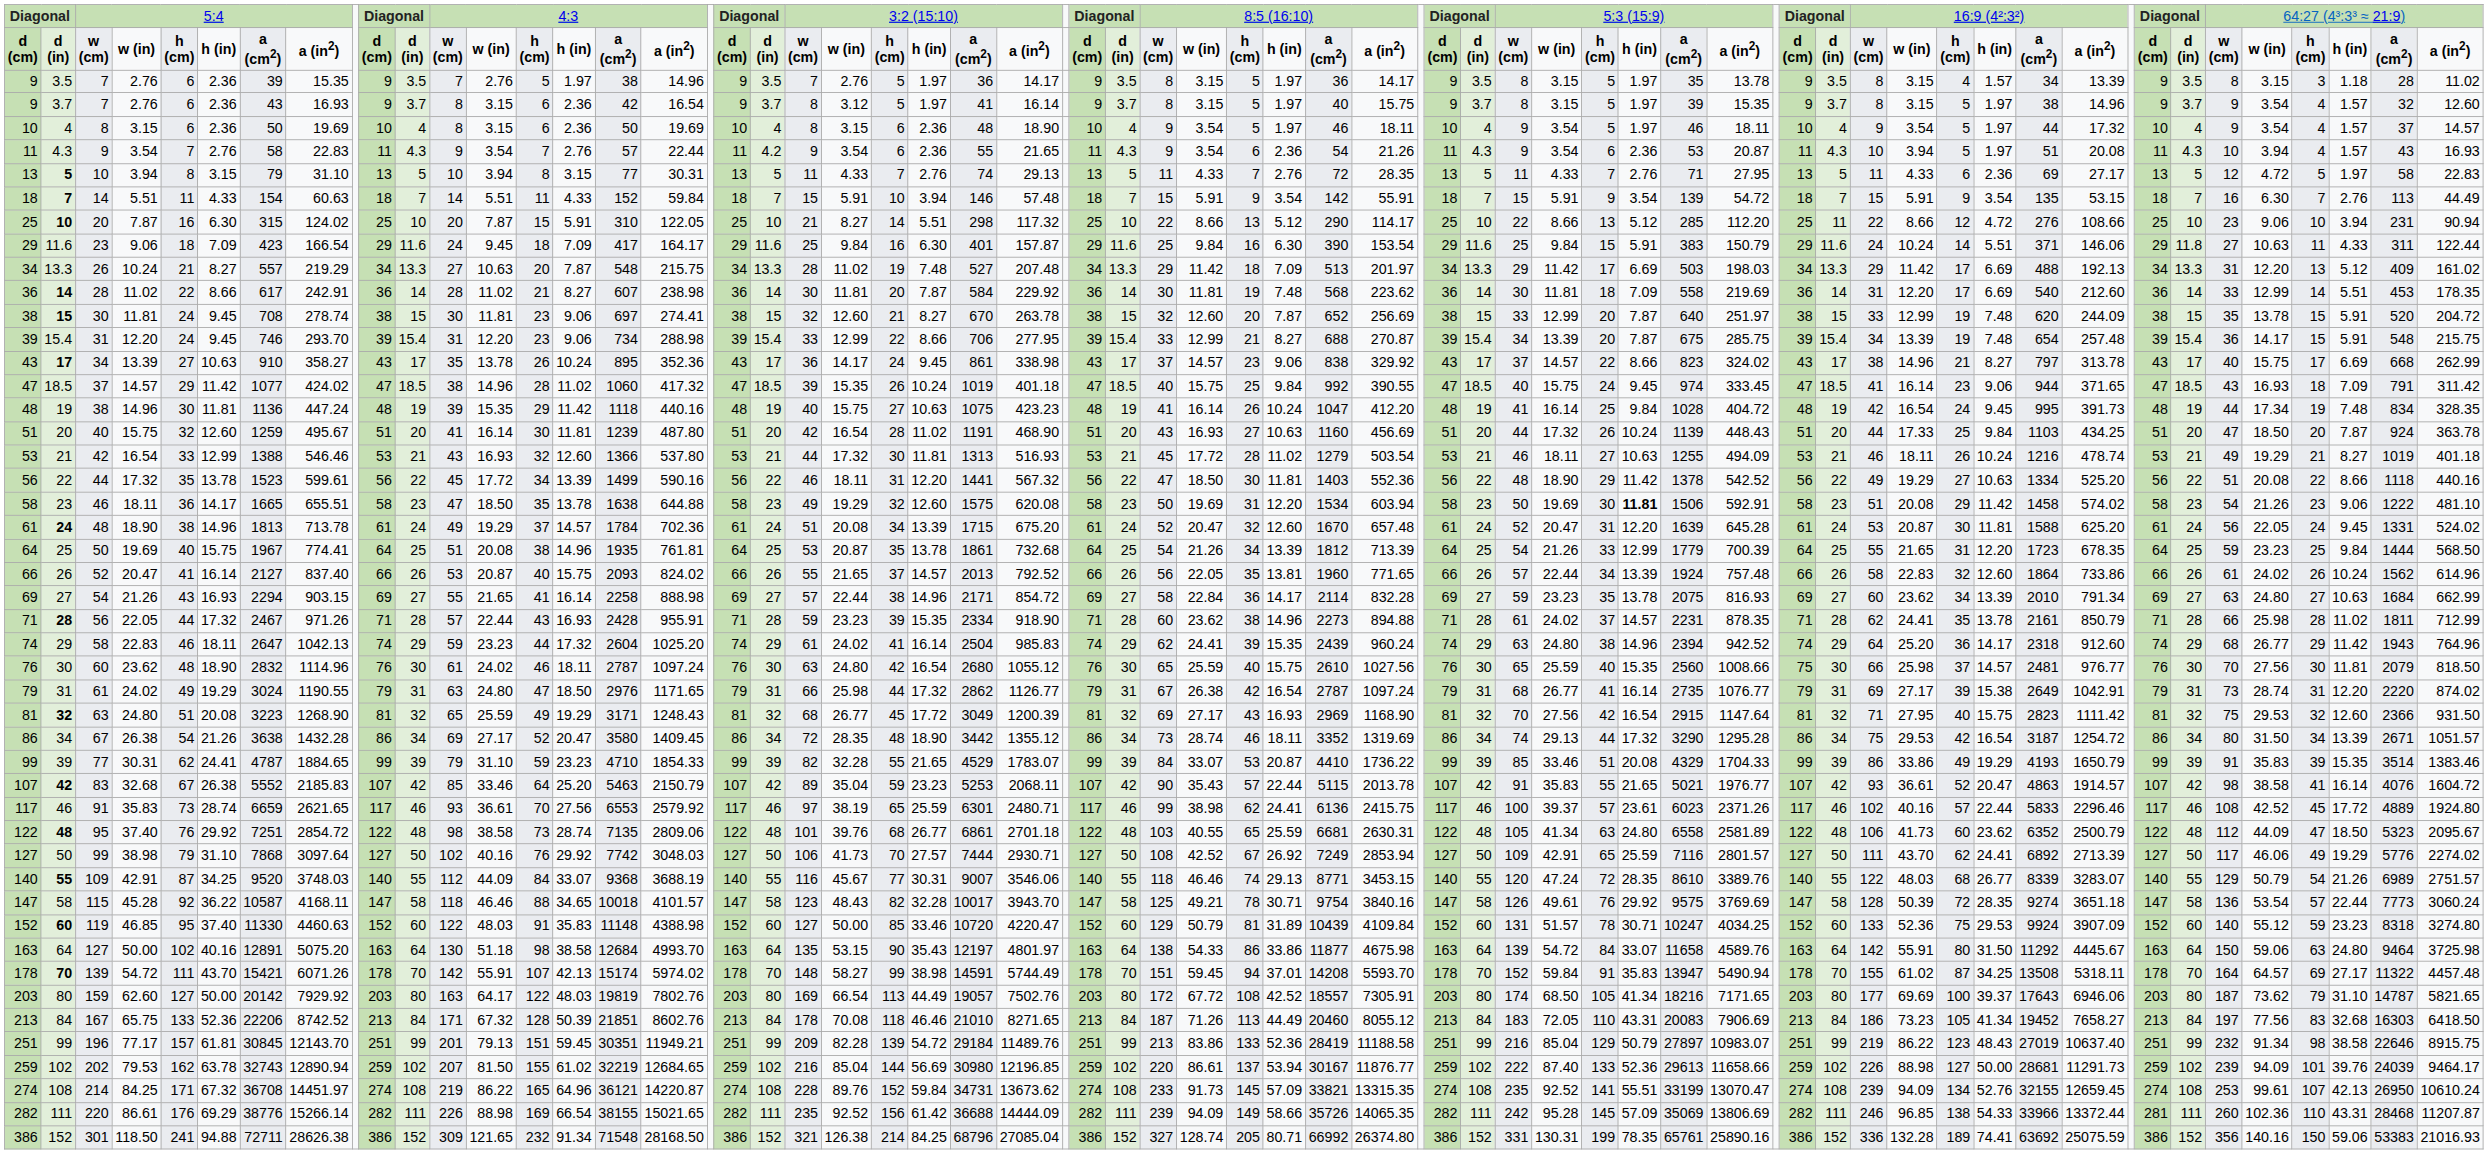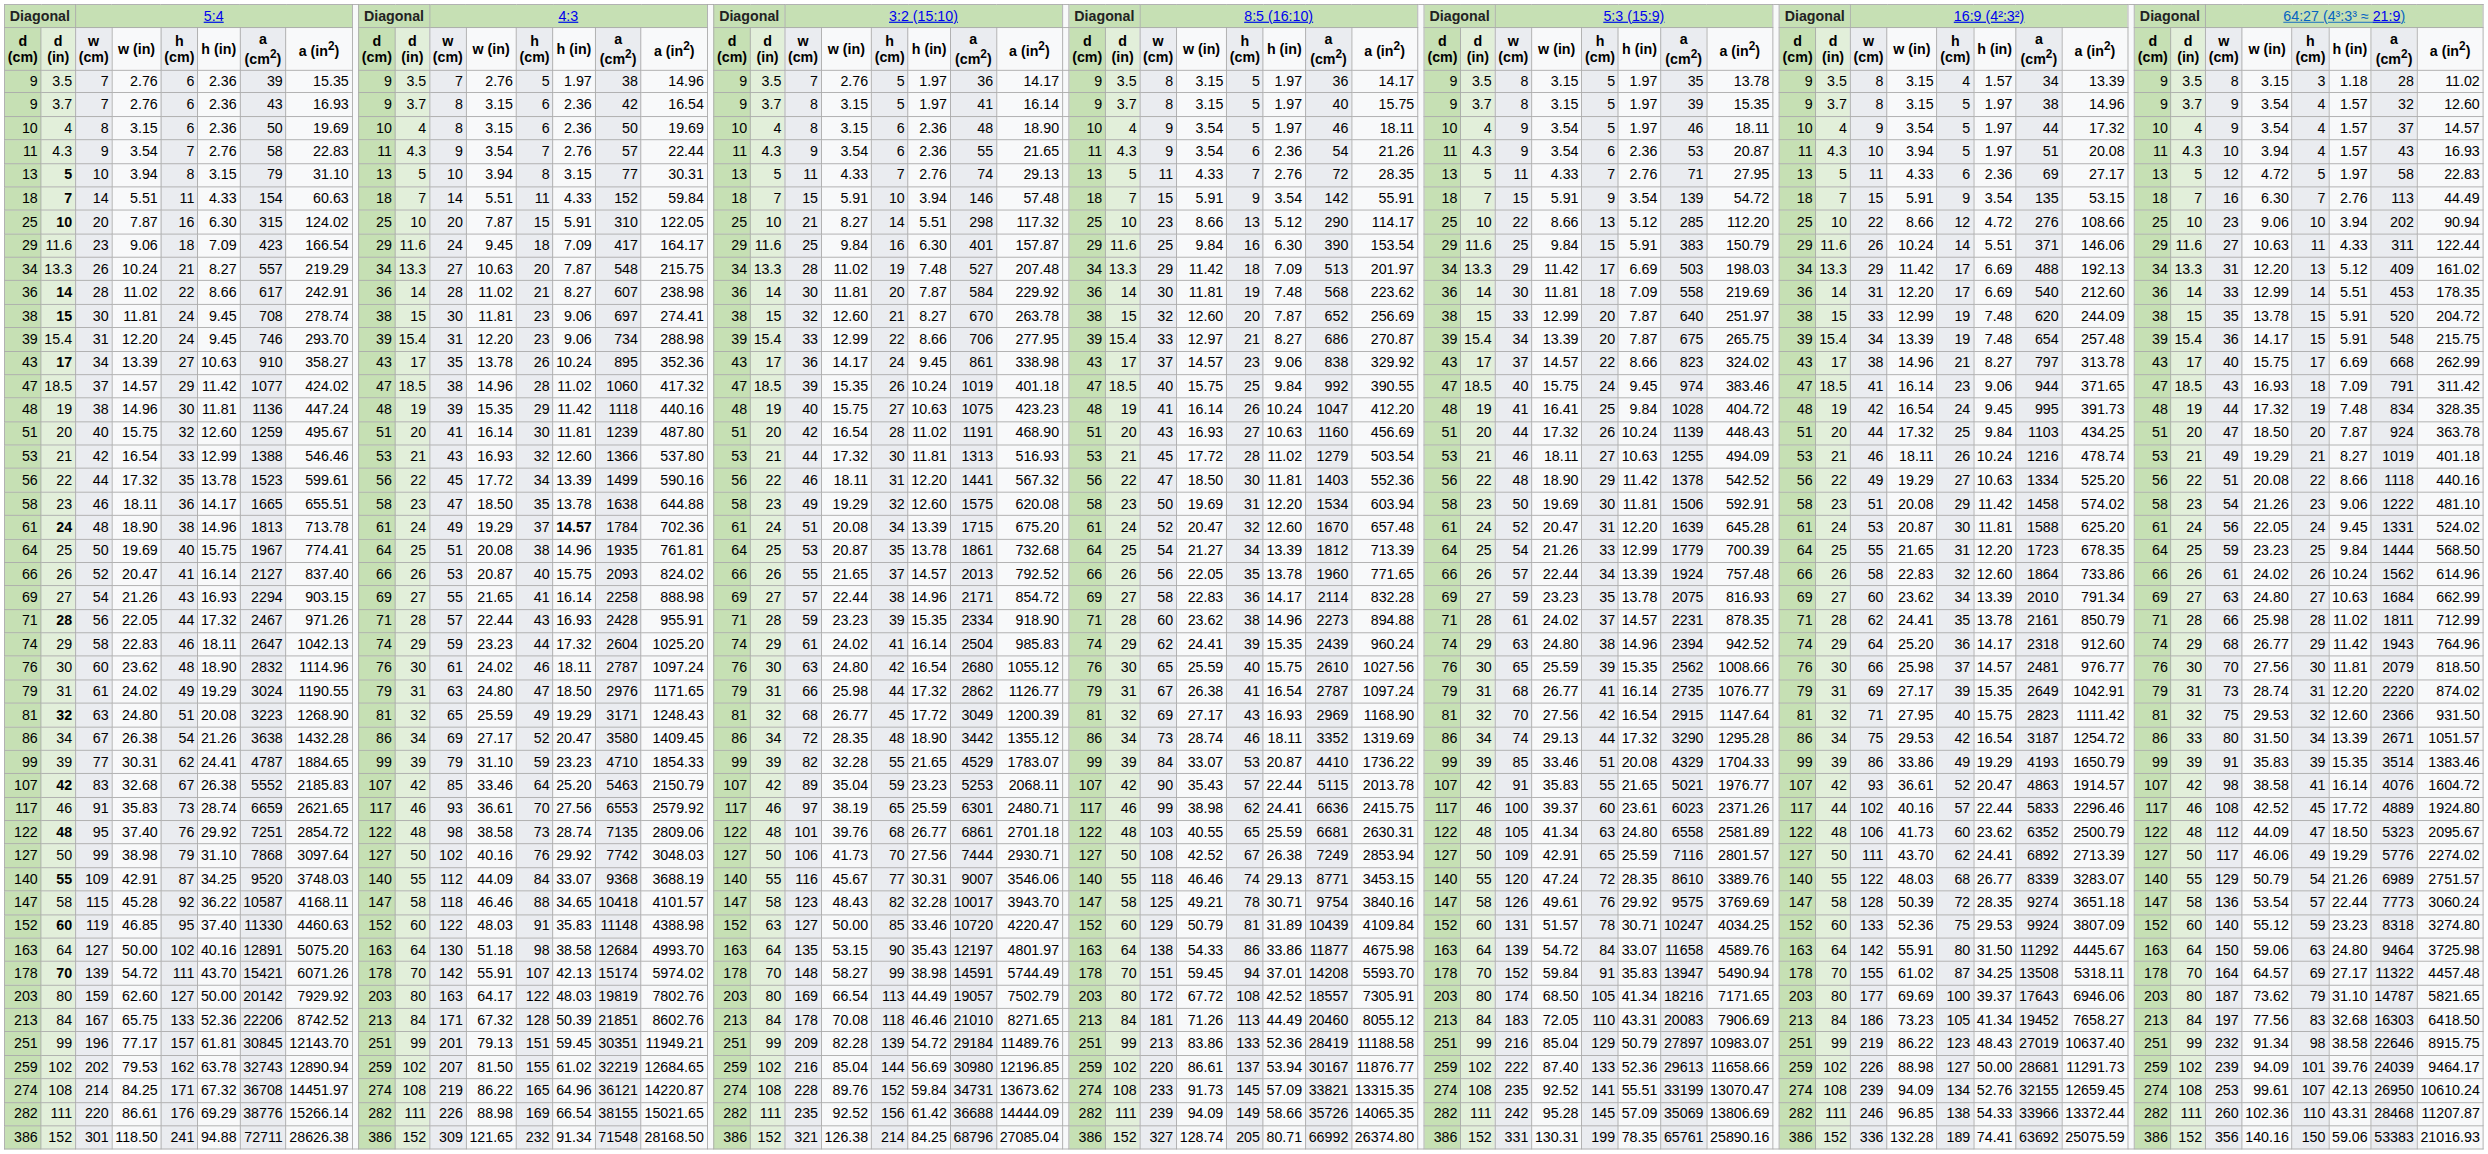(854, 104) 3.12 -> (854, 104) 3.15
(771, 151) 4.2 -> (771, 151) 4.3
(1165, 222) 22 -> (1165, 222) 23
(1840, 222) 11 -> (1839, 222) 10
(2402, 222) 231 -> (2402, 222) 202
(1876, 245) 24 -> (1876, 245) 26
(2189, 245) 11.8 -> (2189, 245) 11.6
(1205, 339) 12.99 -> (1205, 339) 12.97
(1336, 339) 688 -> (1336, 339) 686
(1748, 339) 285.75 -> (1748, 339) 265.75
(1748, 386) 333.45 -> (1748, 386) 383.46
(1561, 409) 16.14 -> (1561, 409) 16.41
(2271, 409) 17.34 -> (2271, 409) 17.32
(1916, 433) 17.33 -> (1916, 433) 17.32
(1640, 503) bold -> (1640, 503) normal
(574, 527) normal -> (574, 527) bold
(1205, 550) 21.26 -> (1205, 550) 21.27
(1284, 574) 13.81 -> (1284, 574) 13.78
(1205, 597) 22.84 -> (1205, 597) 22.83
(1607, 668) 40 -> (1607, 668) 39
(1688, 668) 2560 -> (1688, 668) 2562
(1805, 668) 75 -> (1805, 668) 76
(1252, 691) 42 -> (1252, 691) 41
(1995, 691) 15.38 -> (1995, 691) 15.35
(2194, 738) 34 -> (2194, 738) 33
(1332, 808) 6136 -> (1332, 808) 6636
(1607, 808) 57 -> (1607, 808) 60
(1839, 808) 46 -> (1839, 808) 44
(929, 855) 27.57 -> (929, 855) 27.56
(1284, 855) 26.92 -> (1284, 855) 26.38
(618, 902) 10018 -> (618, 902) 10418
(773, 926) 60 -> (773, 926) 63
(2099, 926) 3907.09 -> (2099, 926) 3807.09
(1033, 996) 7502.76 -> (1033, 996) 7502.79
(1161, 1020) 187 -> (1161, 1020) 181
(2156, 1114) 281 -> (2156, 1114) 282
